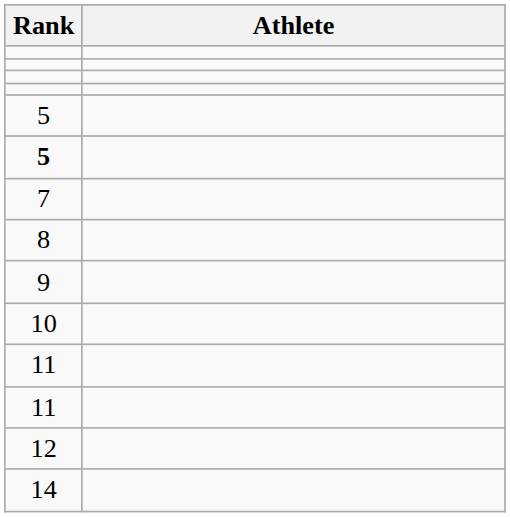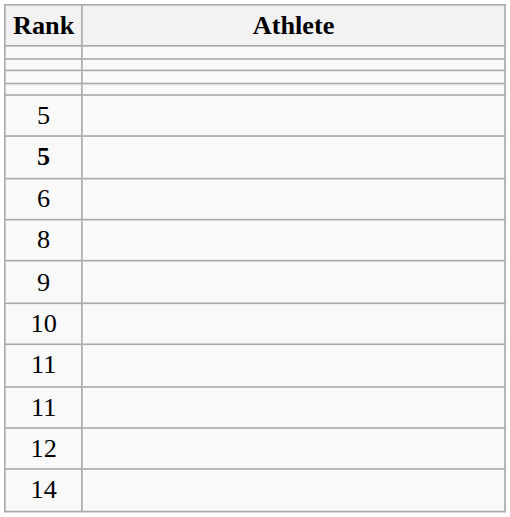(44, 198) 7 -> (44, 198) 6
